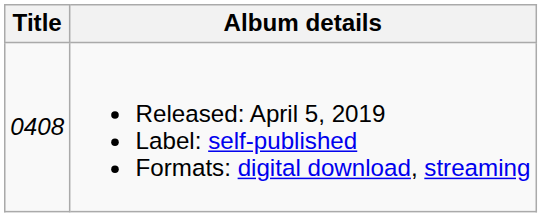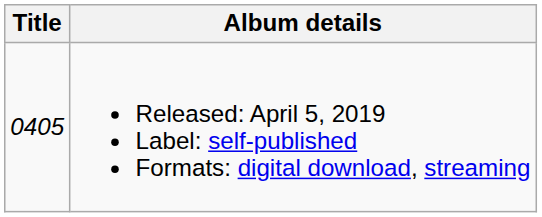(37, 126) 0408 -> (37, 126) 0405
